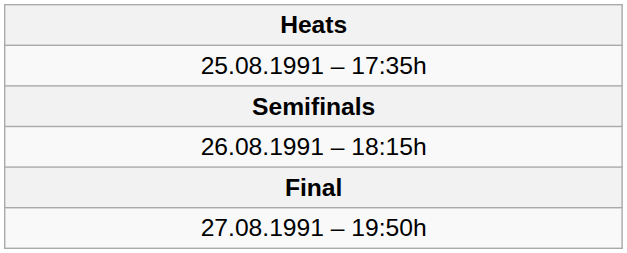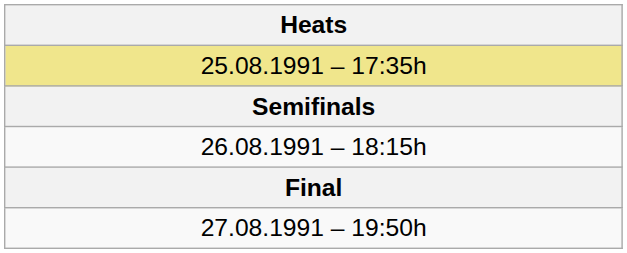(314, 65) no background -> (314, 65) khaki background
